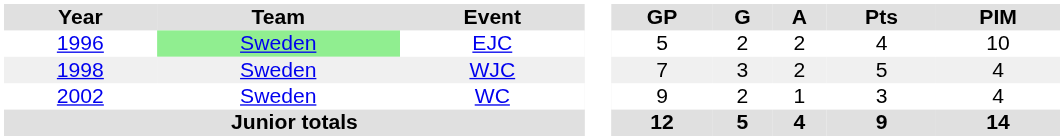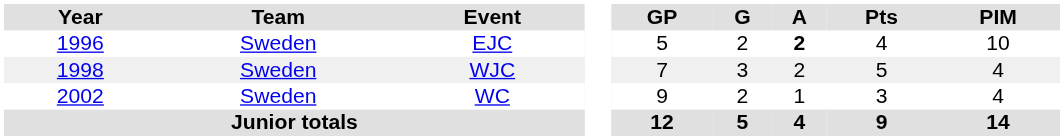(278, 43) lightgreen background -> (278, 43) no background
(799, 43) normal -> (799, 43) bold
